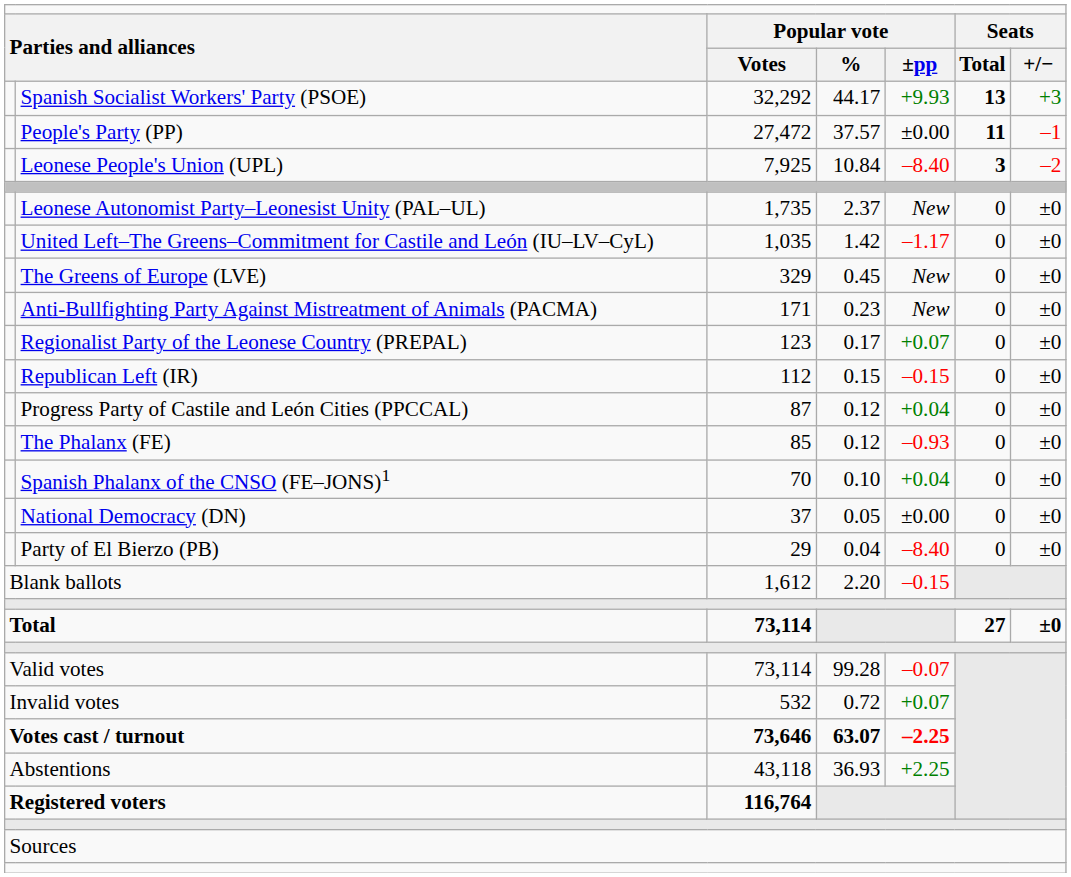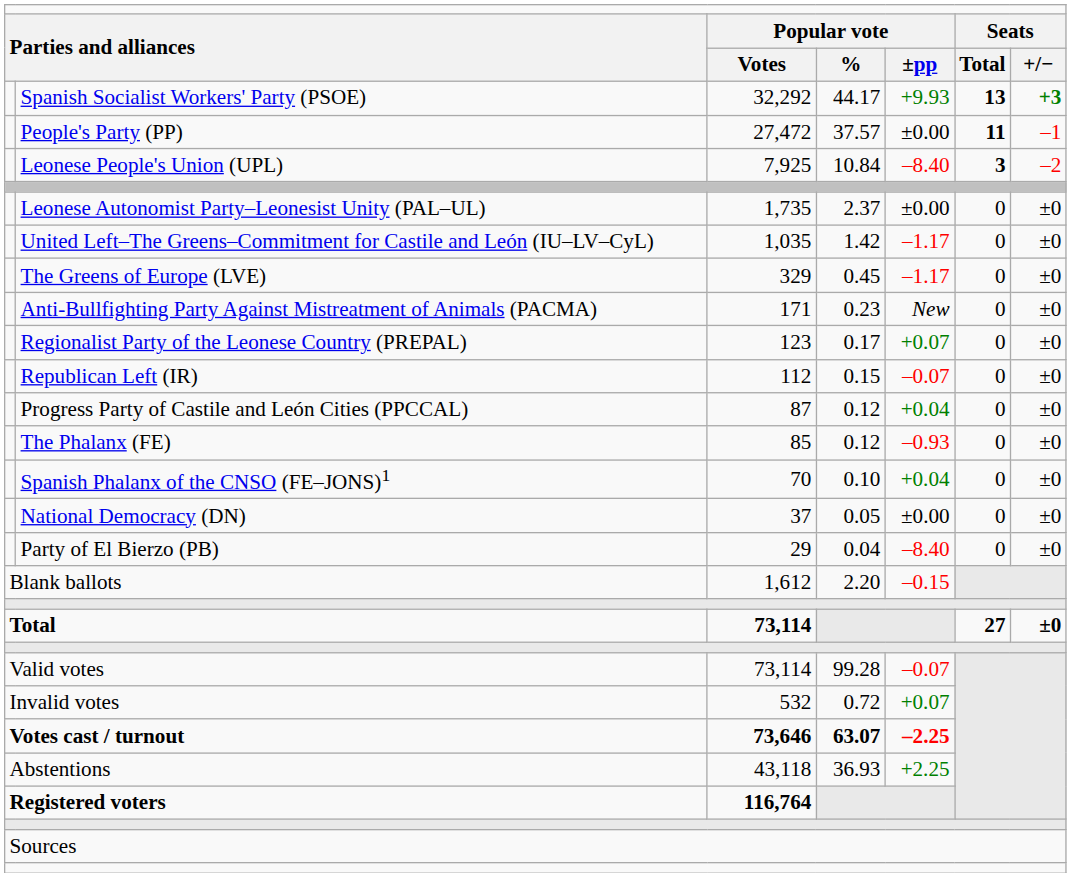(1050, 97) normal -> (1050, 97) bold
(931, 208) New -> (925, 208) ±0.00
(931, 275) New -> (926, 275) –1.17
(926, 375) –0.15 -> (926, 375) –0.07
